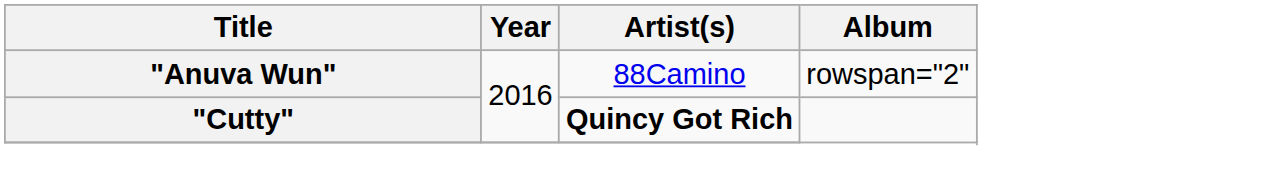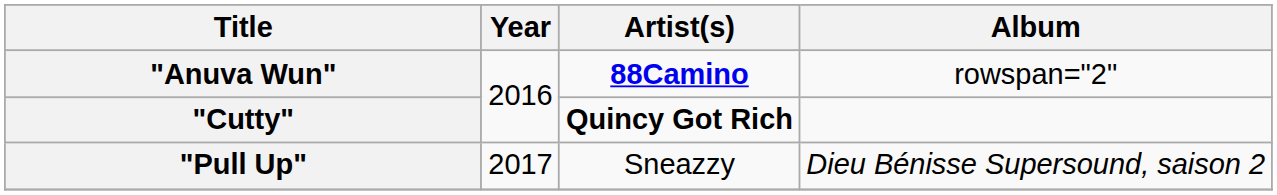(679, 73) normal -> (679, 73) bold
+ row: (243, 165)
